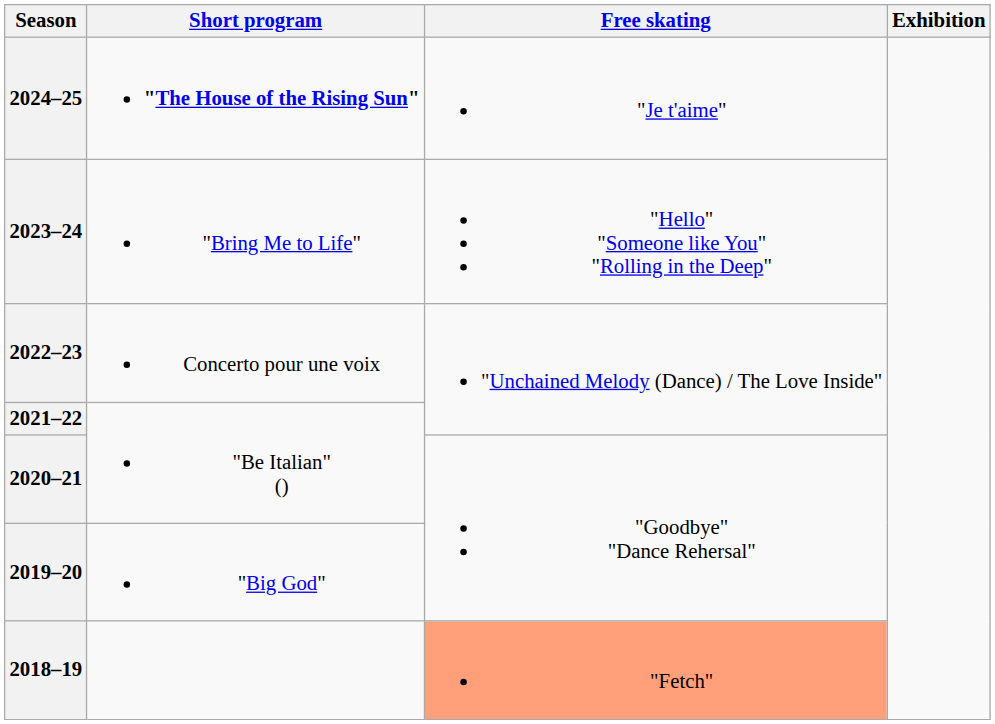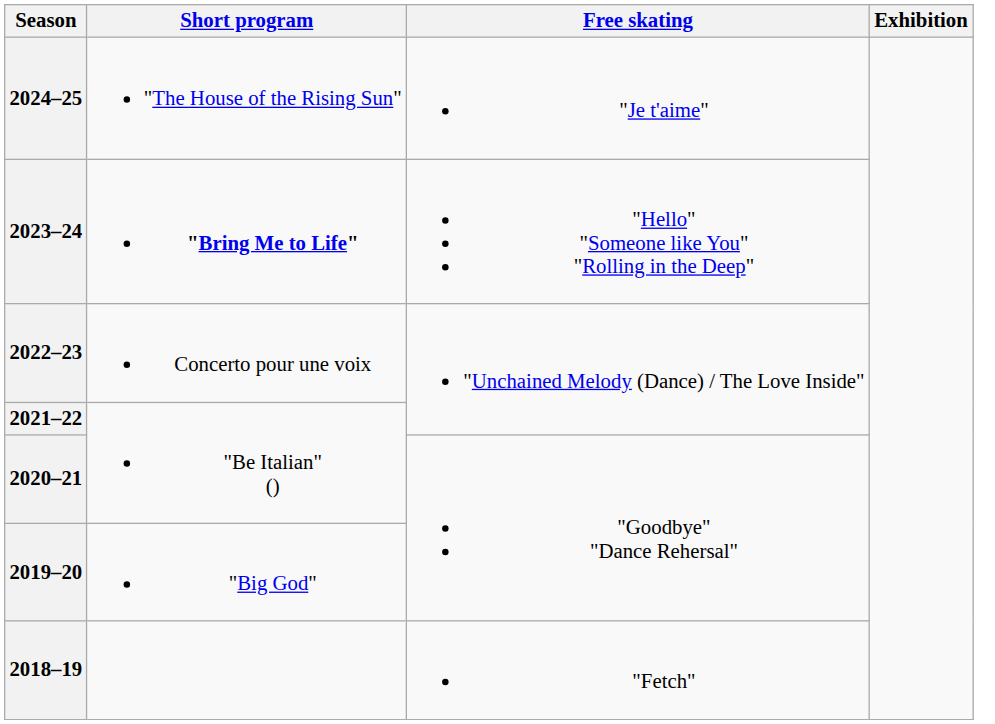(256, 110) bold -> (247, 110) normal
(256, 243) normal -> (247, 243) bold
(656, 682) lightsalmon background -> (638, 682) no background
